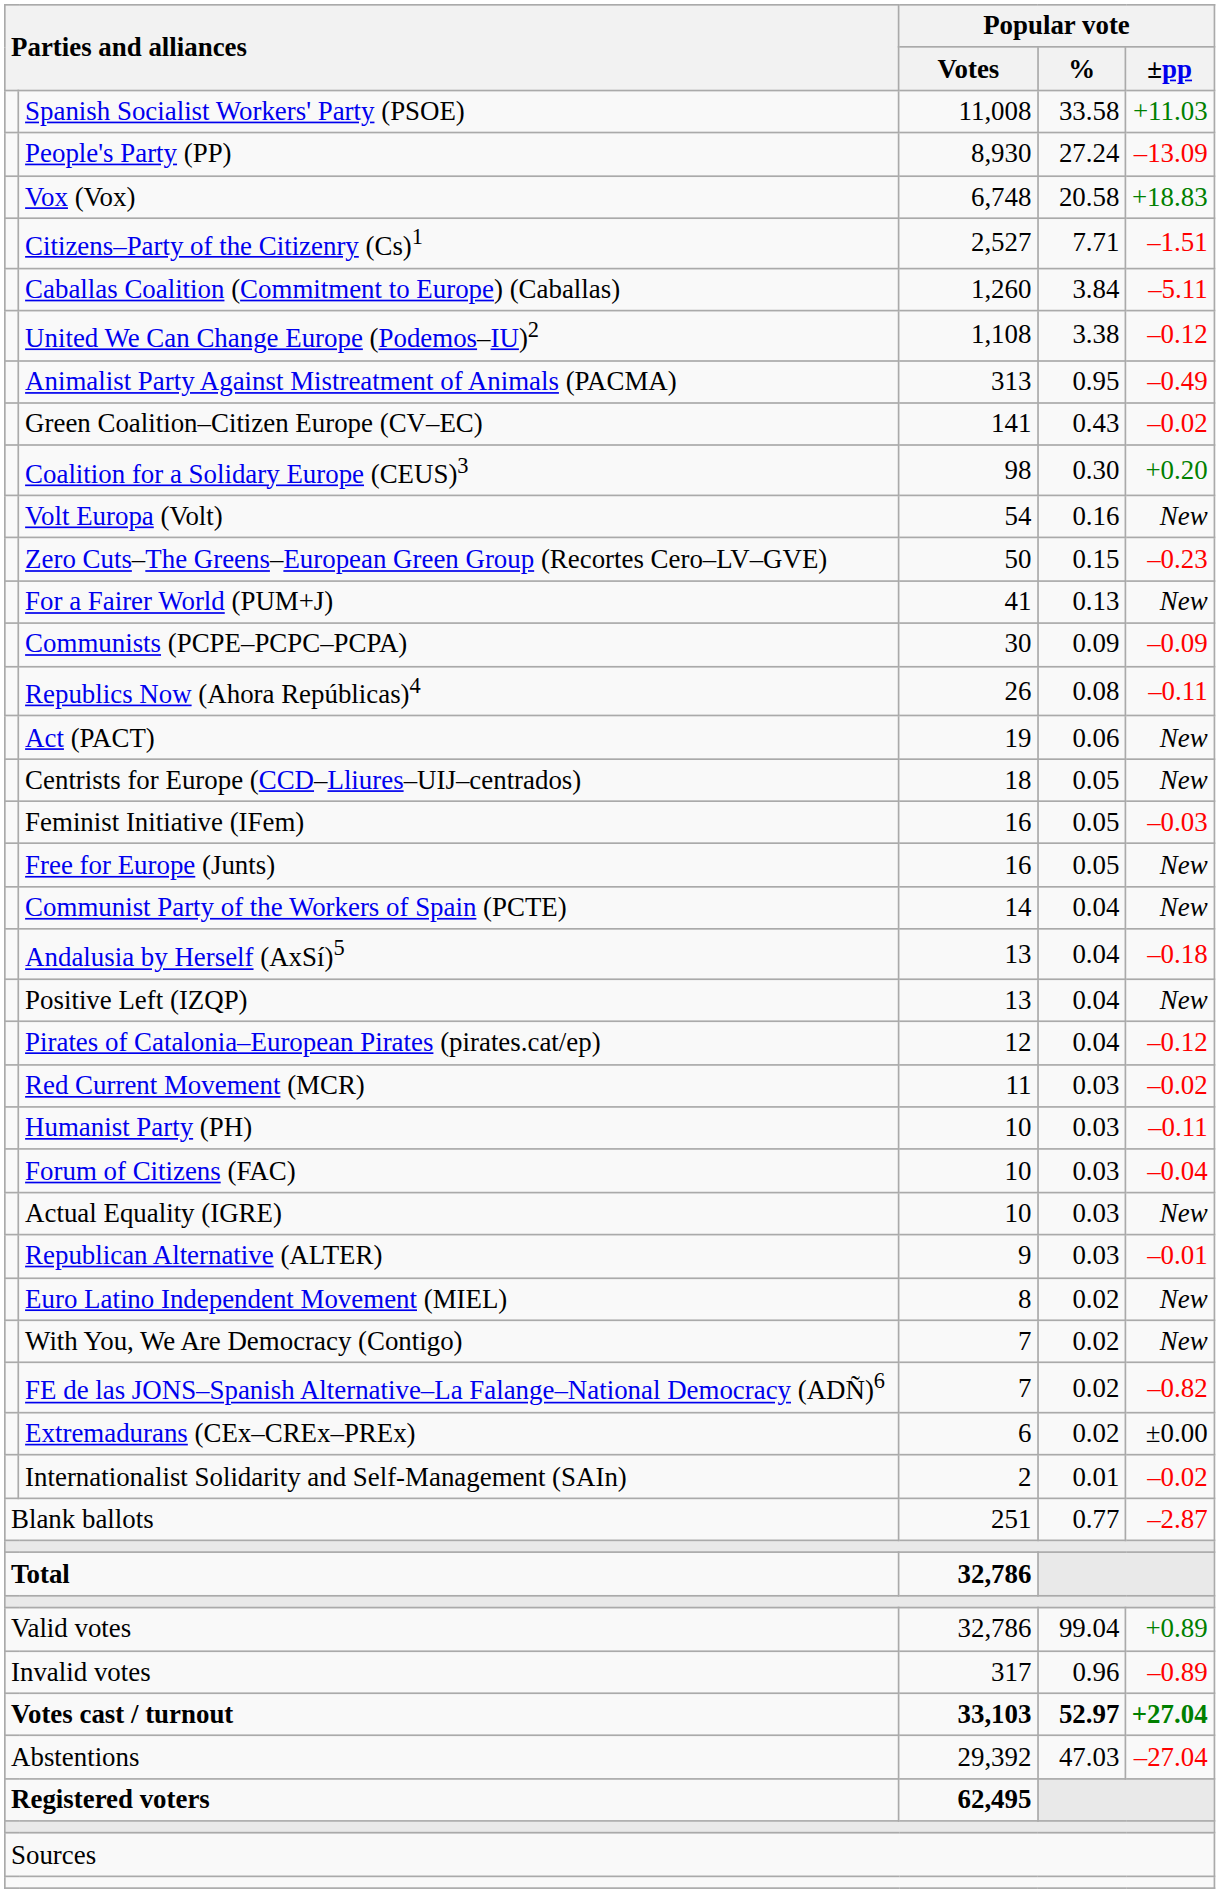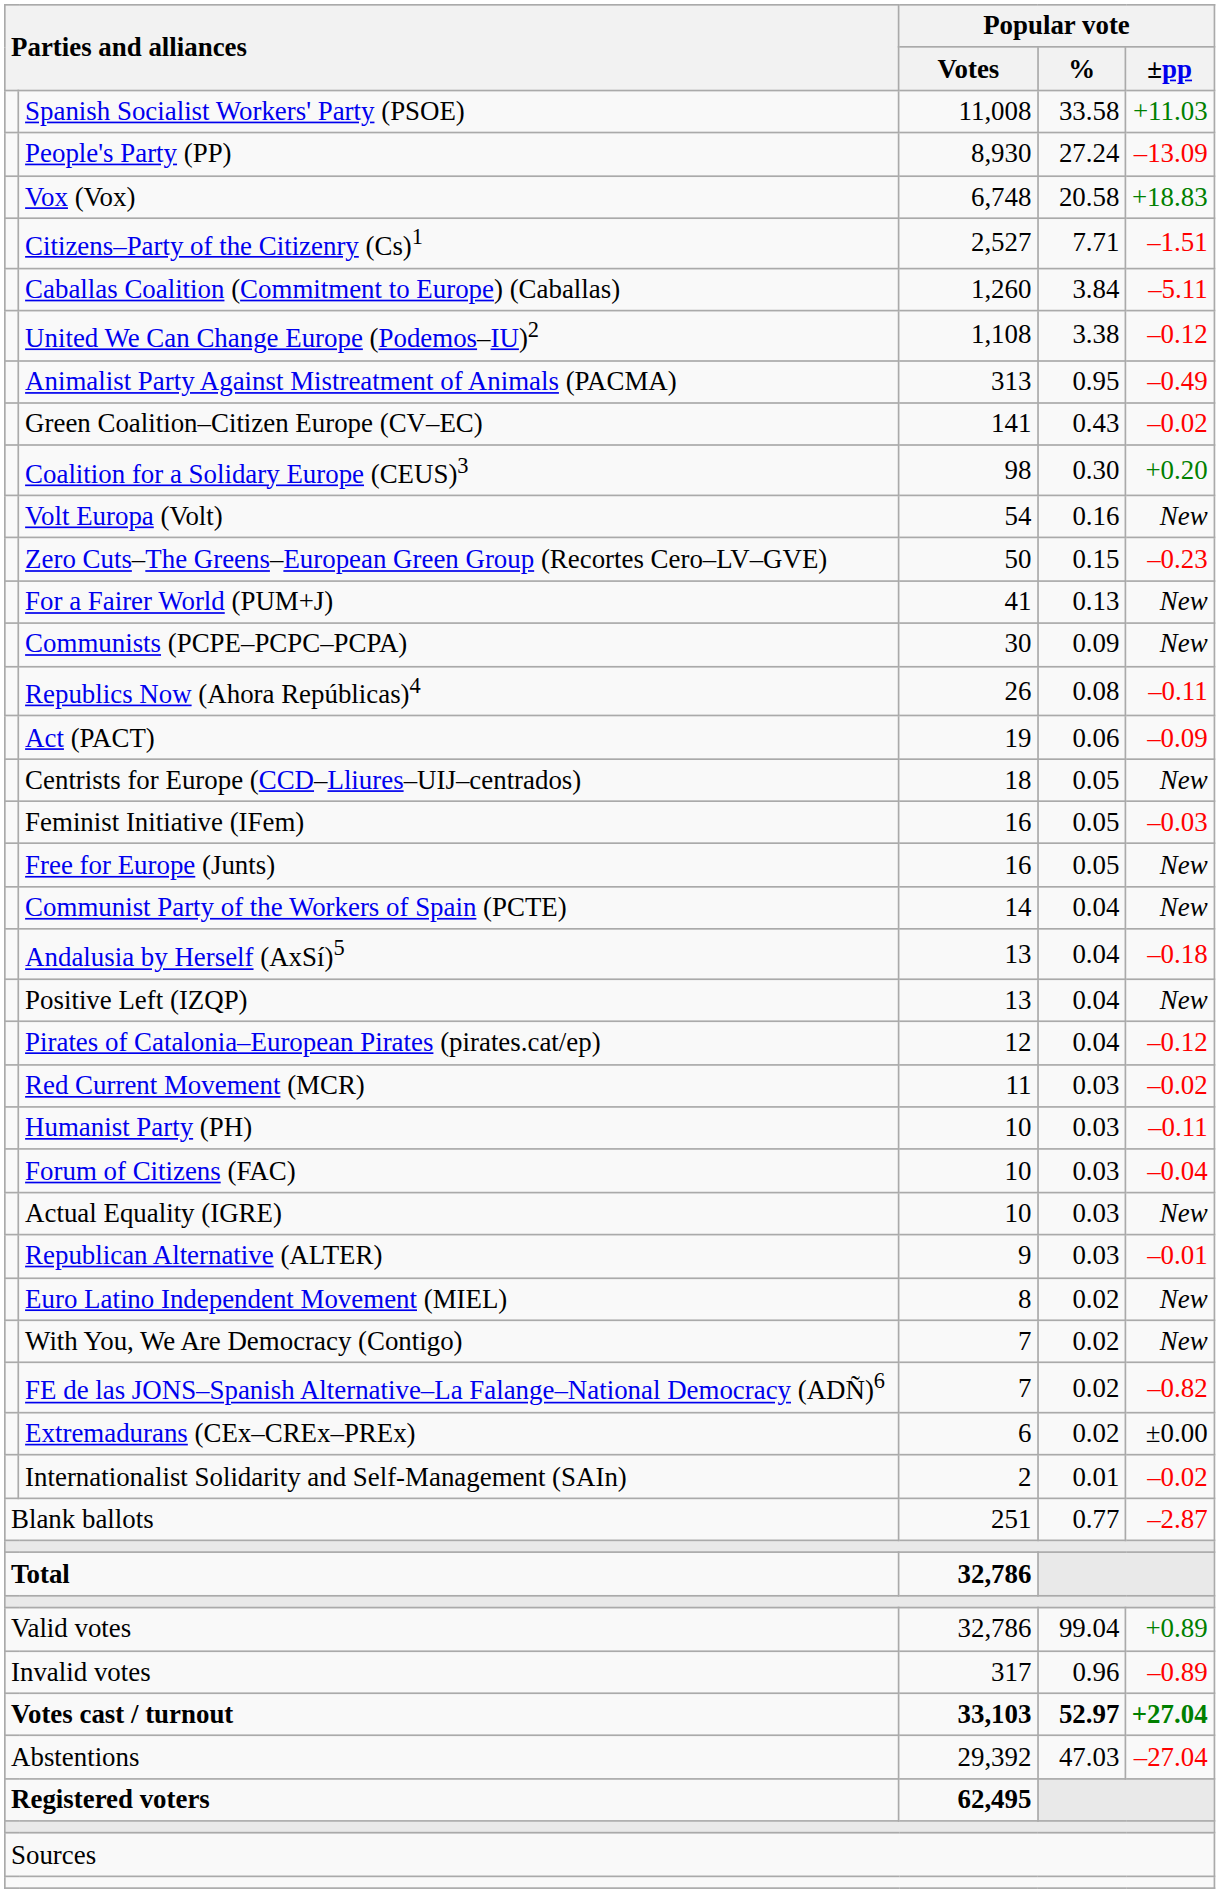(1177, 644) –0.09 -> (1184, 644) New
(1184, 736) New -> (1177, 736) –0.09
